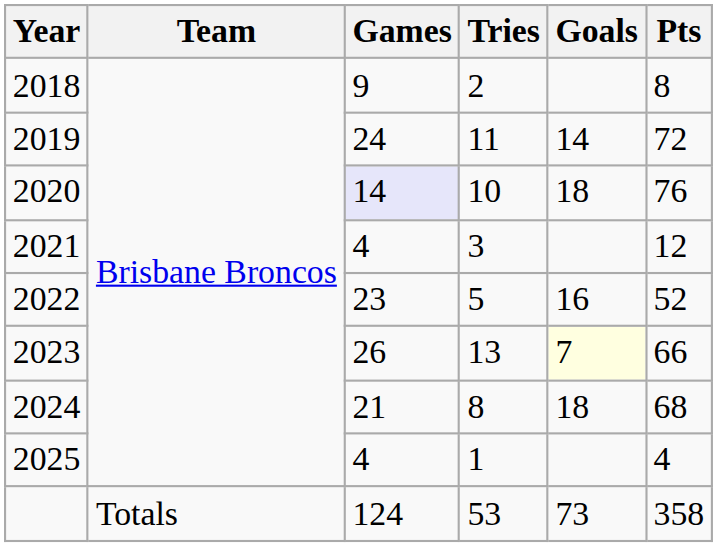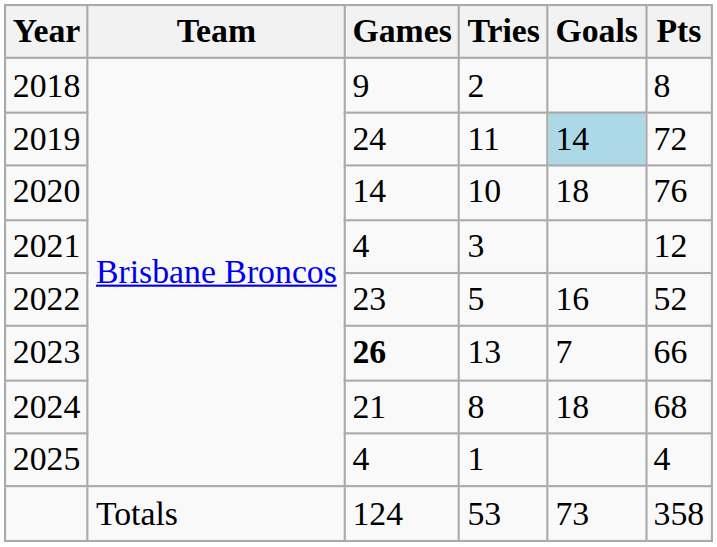(572, 138) no background -> (572, 138) lightblue background
(369, 191) lavender background -> (369, 191) no background
(369, 352) normal -> (369, 352) bold
(564, 352) lightyellow background -> (564, 352) no background
